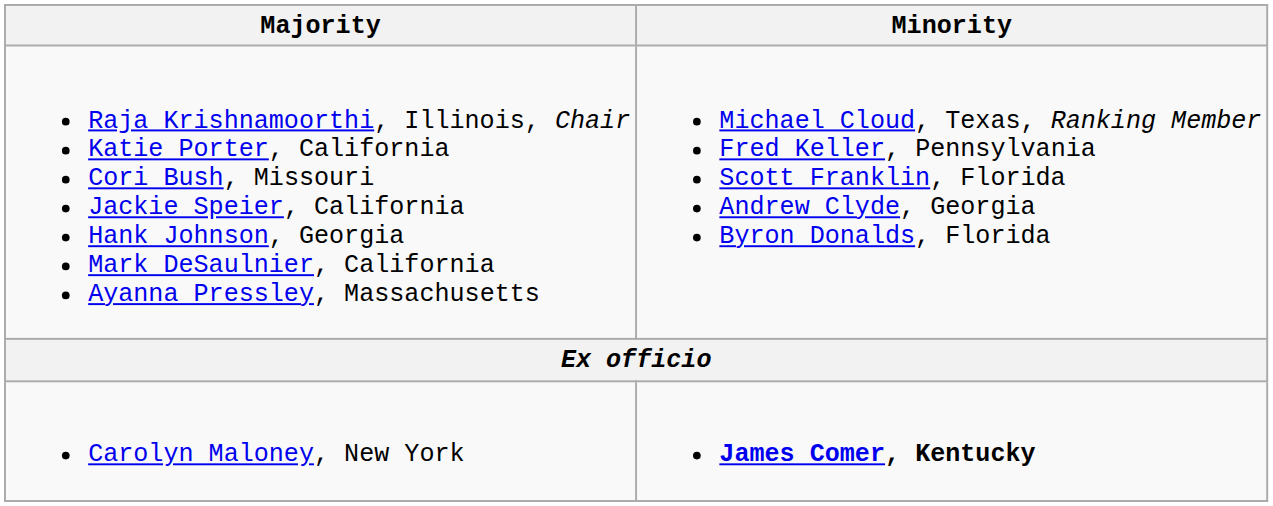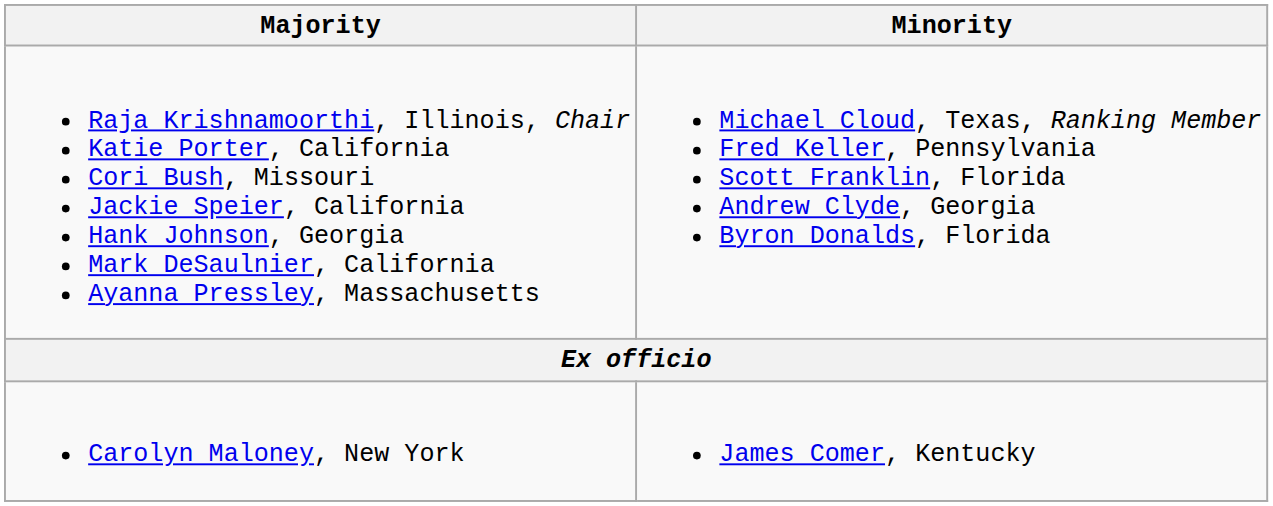(952, 455) bold -> (952, 455) normal
